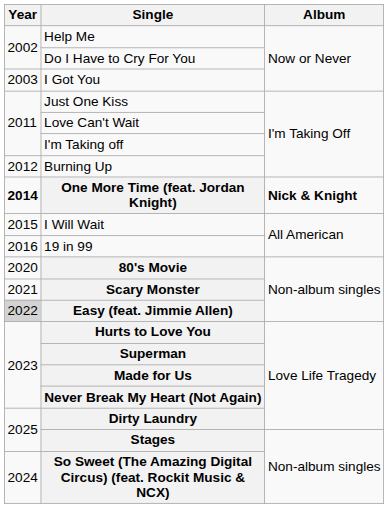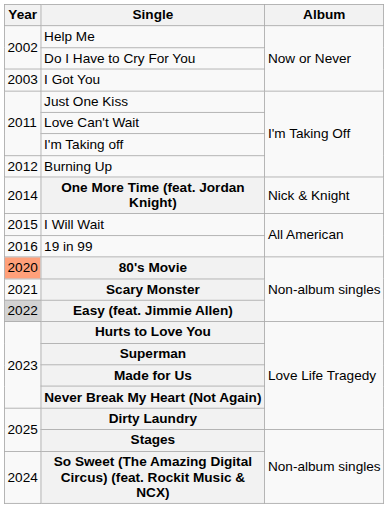(23, 195) bold -> (23, 195) normal
(313, 195) bold -> (309, 195) normal
(23, 267) no background -> (23, 267) lightsalmon background
